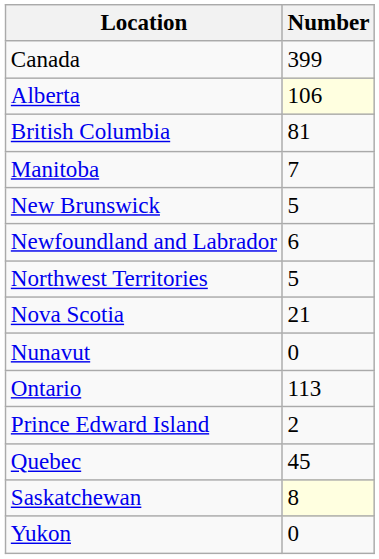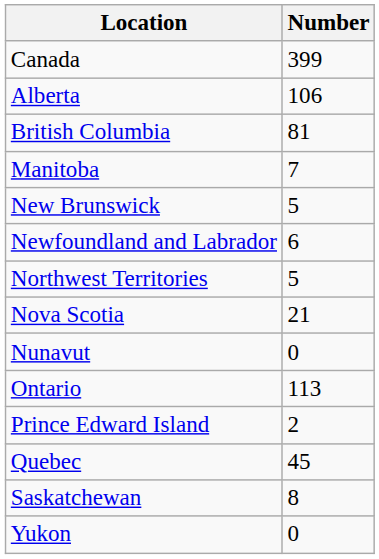(305, 95) lightyellow background -> (305, 95) no background
(293, 497) lightyellow background -> (293, 497) no background
